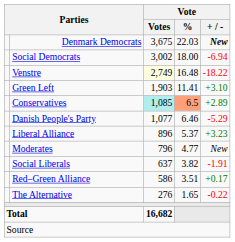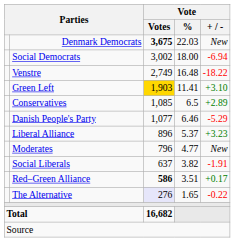(162, 42) normal -> (162, 42) bold
(219, 42) bold -> (219, 42) normal
(162, 73) lightyellow background -> (162, 73) no background
(162, 88) no background -> (162, 88) gold background
(162, 103) paleturquoise background -> (162, 103) no background
(192, 103) lightsalmon background -> (192, 103) no background
(165, 179) normal -> (165, 179) bold
(165, 194) no background -> (165, 194) lavender background
